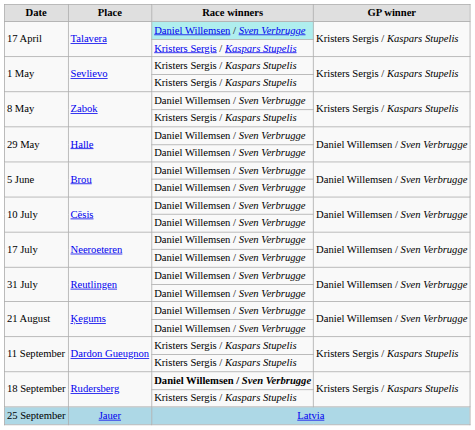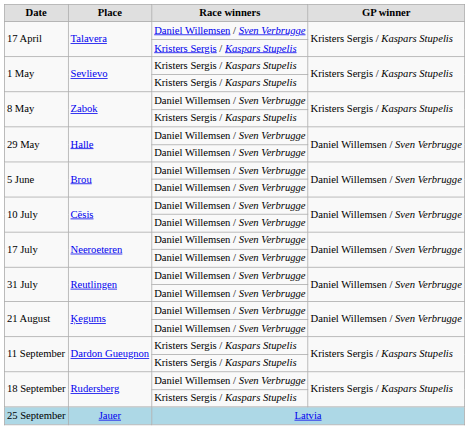(230, 30) paleturquoise background -> (230, 30) no background
(233, 380) bold -> (230, 380) normal
